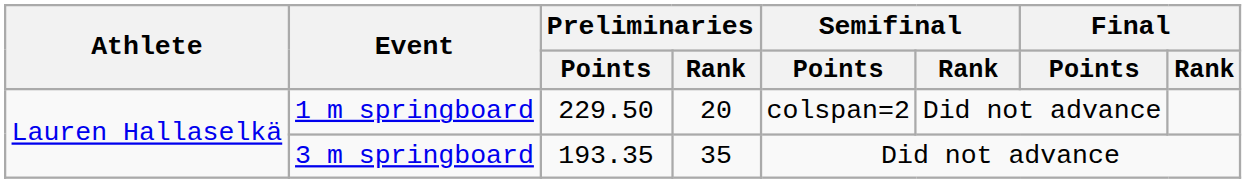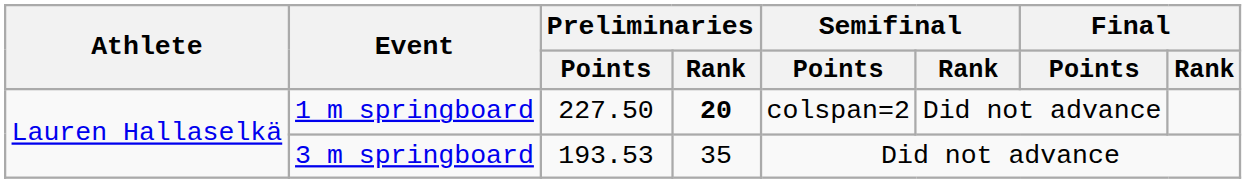(606, 111) 229.50 -> (606, 111) 227.50
(716, 111) normal -> (716, 111) bold
(606, 156) 193.35 -> (606, 156) 193.53
